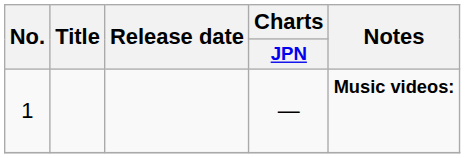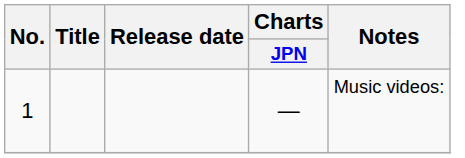(394, 86) bold -> (389, 87) normal
